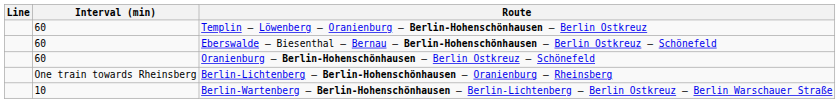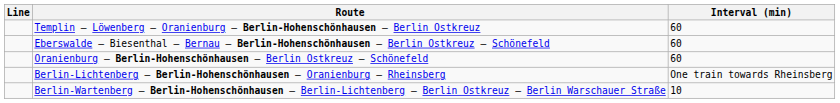columns swapped: (517, 12) <-> (115, 12)
